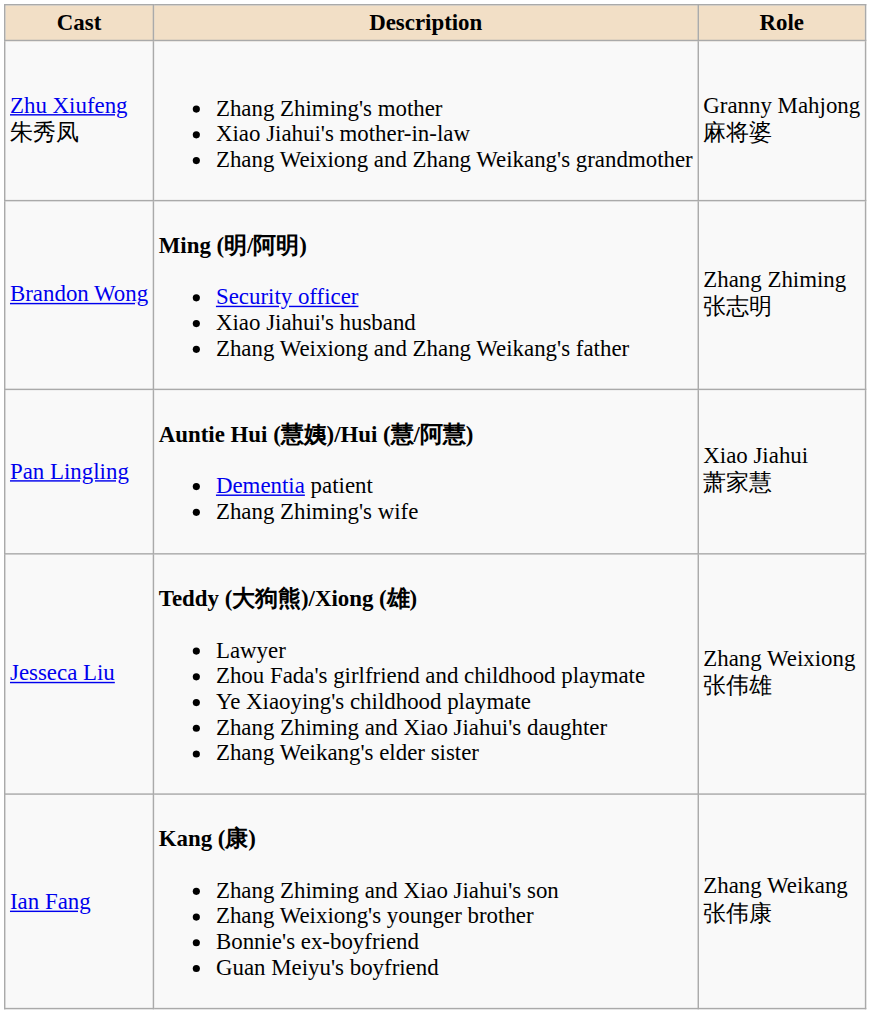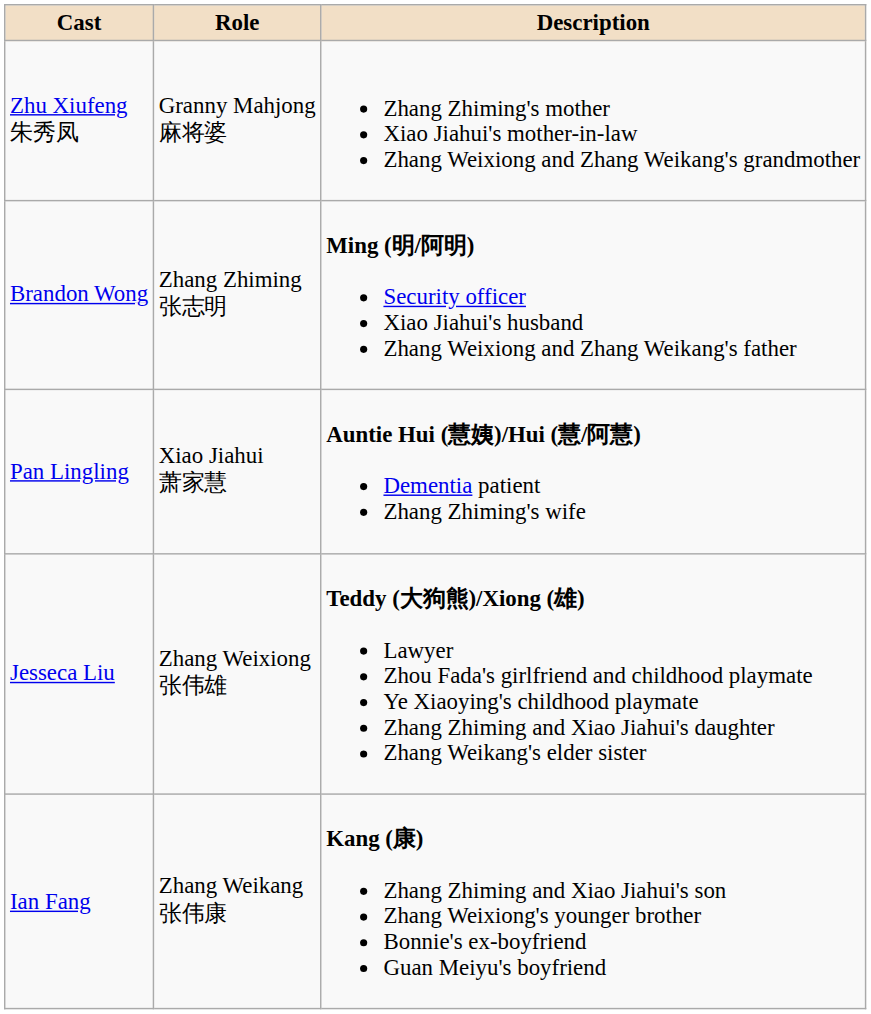columns swapped: (782, 22) <-> (426, 22)
